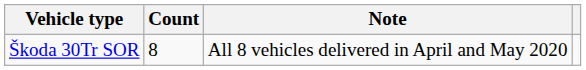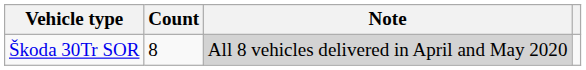(388, 49) no background -> (388, 49) lightgrey background
